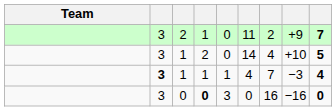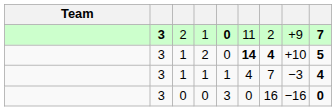(161, 34) normal -> (161, 34) bold
(227, 34) normal -> (227, 34) bold
(249, 55) normal -> (249, 55) bold
(271, 55) normal -> (271, 55) bold
(161, 75) bold -> (161, 75) normal
(205, 95) bold -> (205, 95) normal
